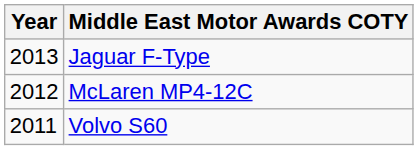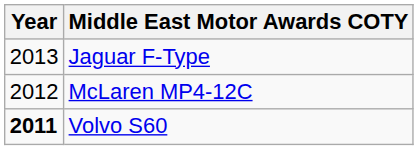(33, 126) normal -> (34, 126) bold
